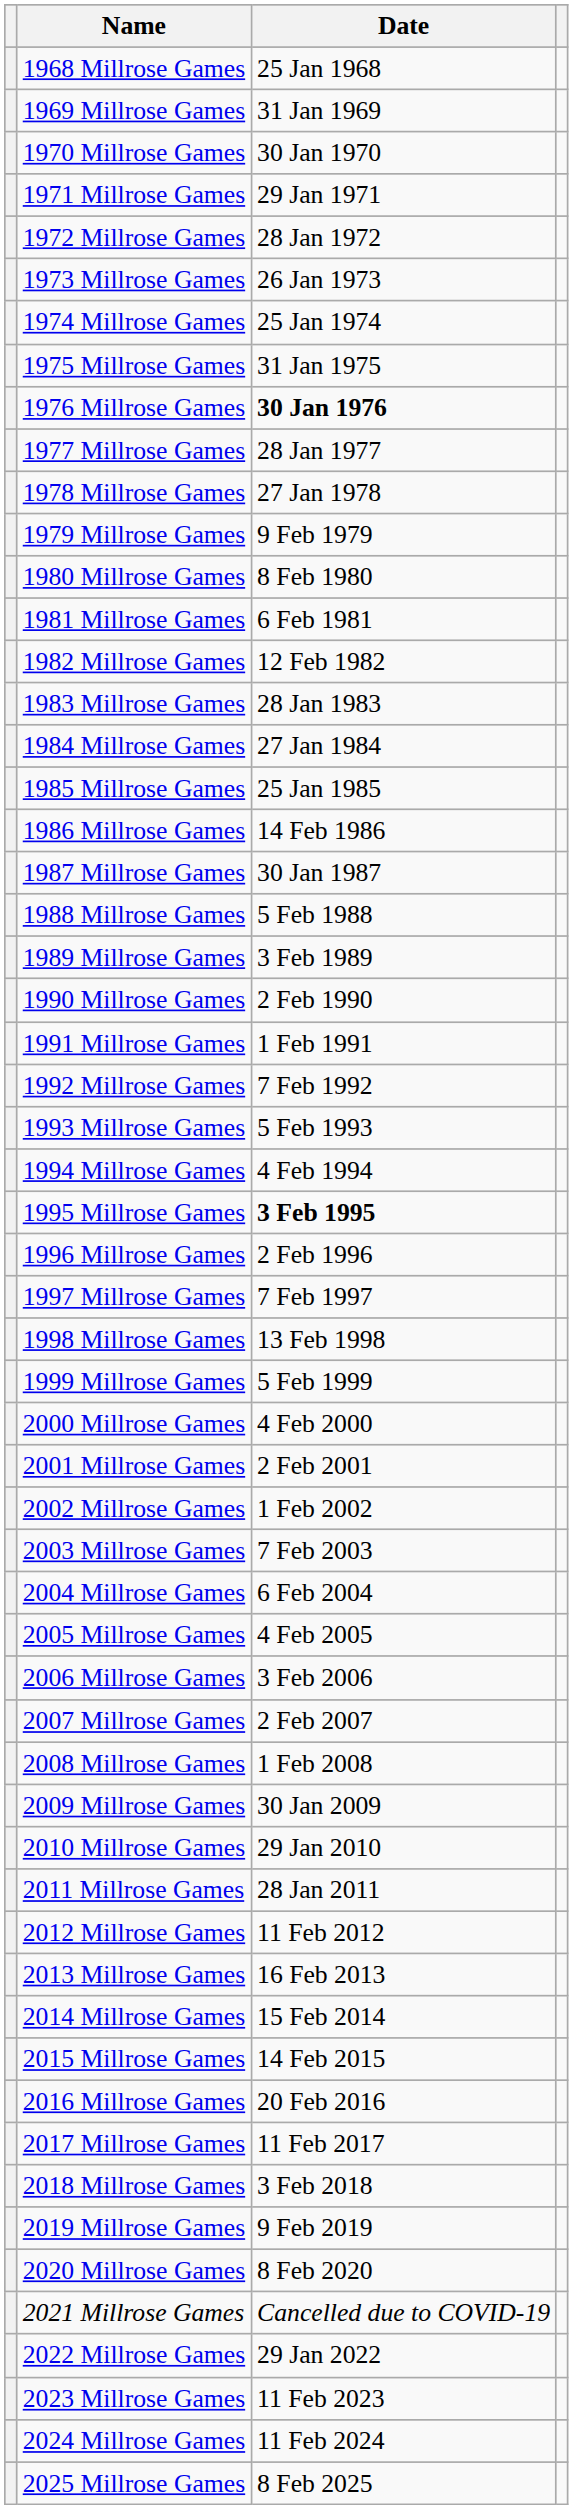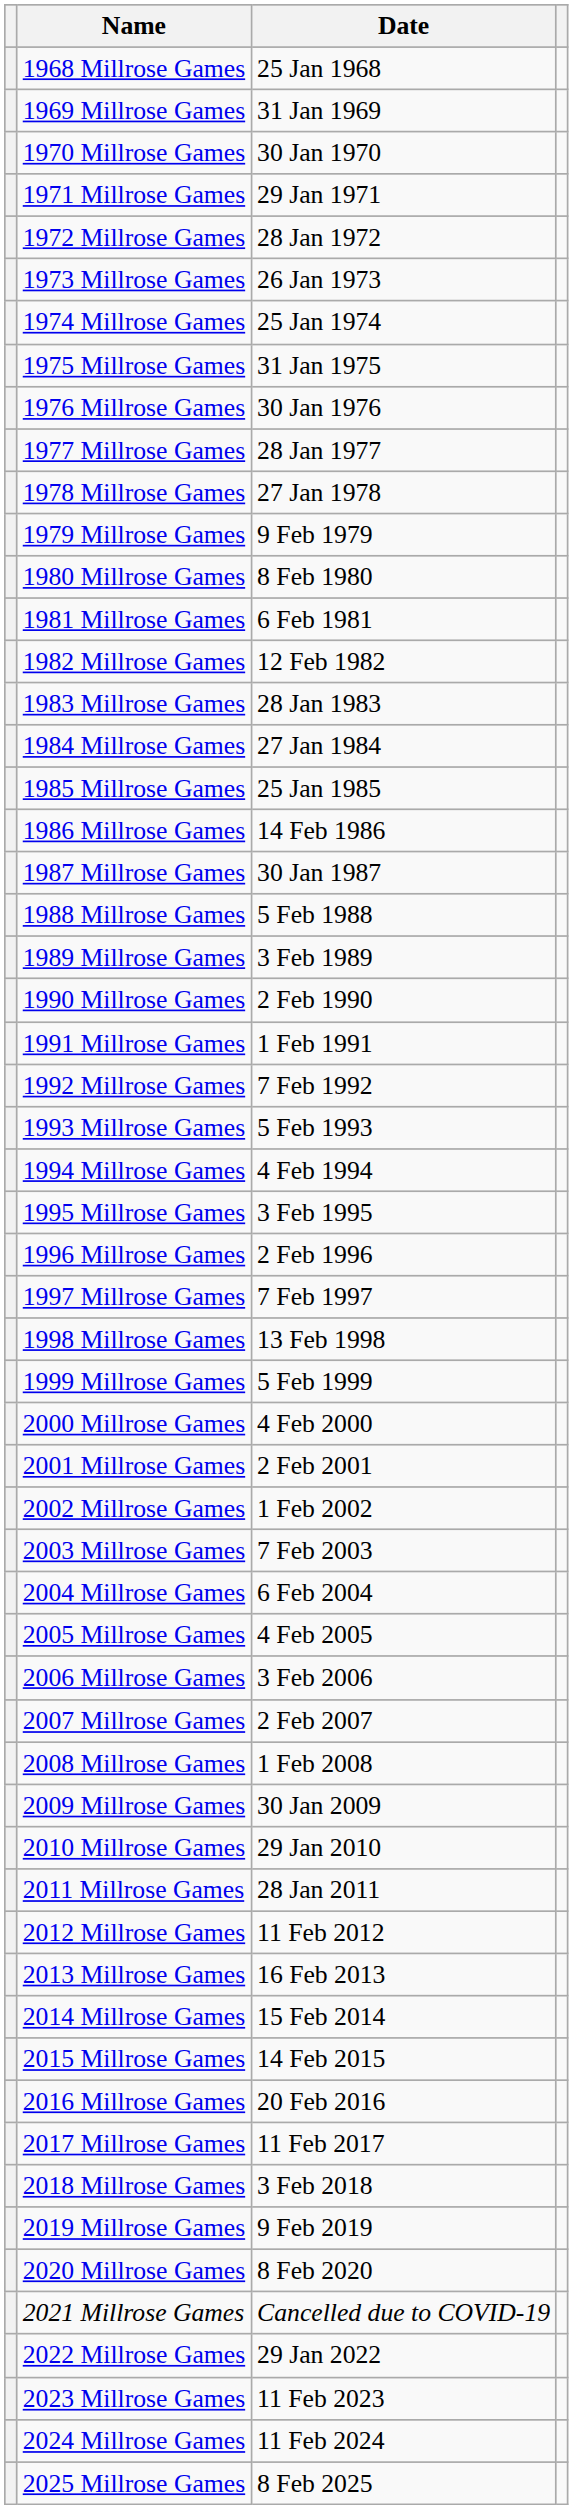(322, 407) bold -> (319, 407) normal
(316, 1211) bold -> (315, 1211) normal
